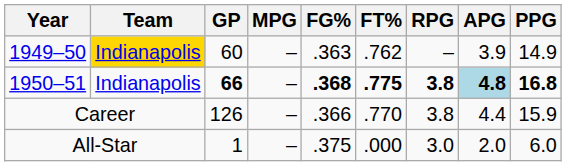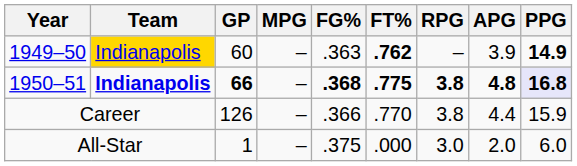(383, 52) normal -> (393, 52) bold
(538, 52) normal -> (547, 52) bold
(148, 83) normal -> (153, 83) bold
(492, 83) lightblue background -> (502, 83) no background
(538, 83) no background -> (547, 83) lavender background
